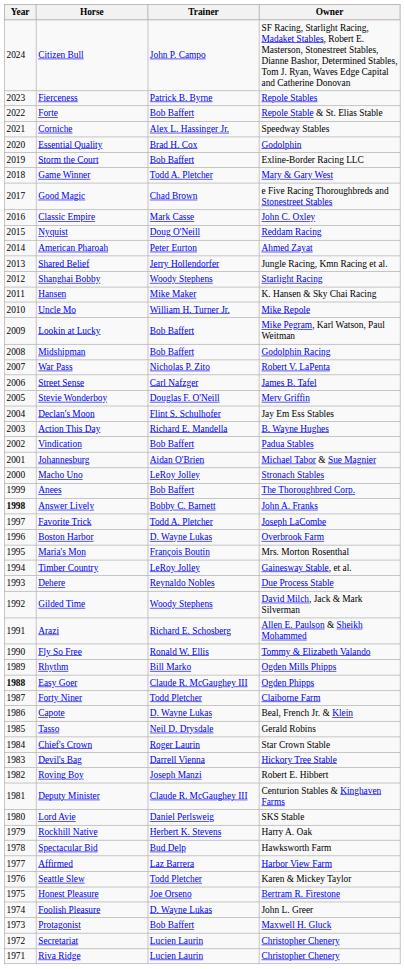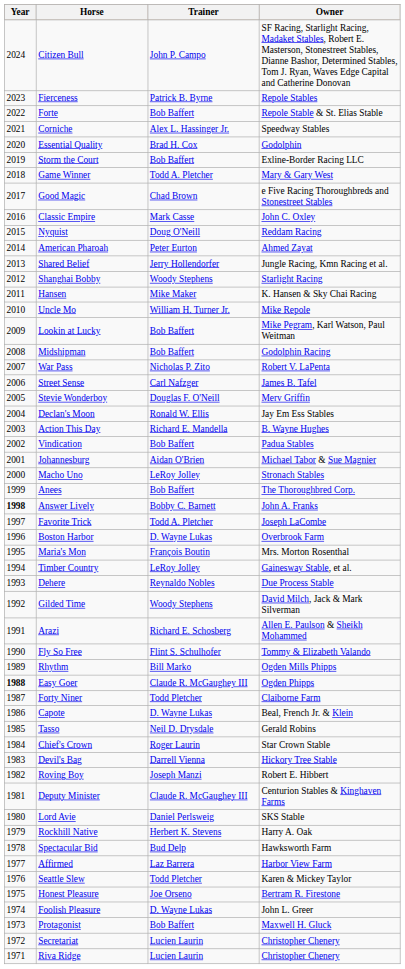(185, 414) Flint S. Schulhofer -> (179, 414) Ronald W. Ellis
(179, 652) Ronald W. Ellis -> (185, 652) Flint S. Schulhofer
